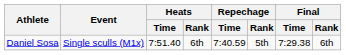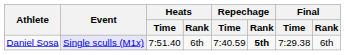(104, 43) no background -> (104, 43) lavender background
(262, 43) normal -> (262, 43) bold
